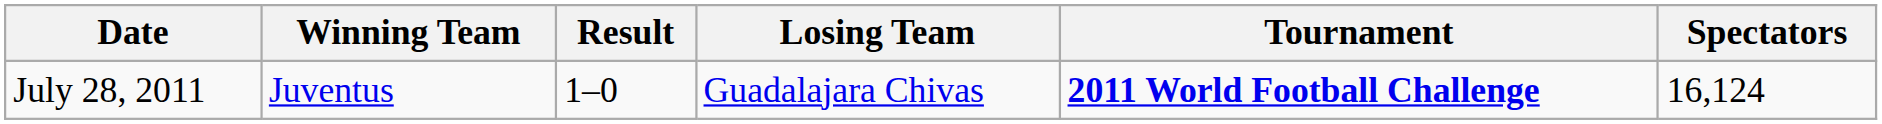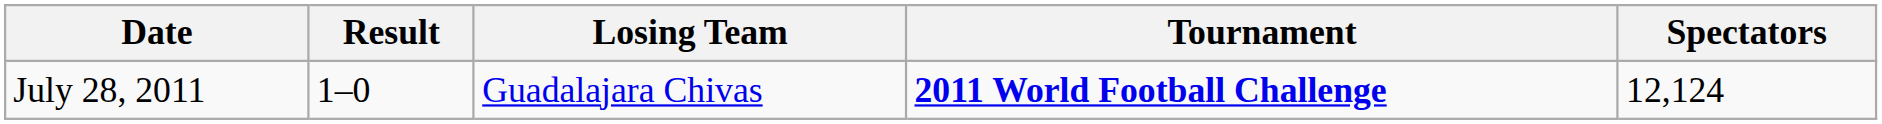- column: (408, 32)
(1716, 89) 16,124 -> (1675, 89) 12,124
